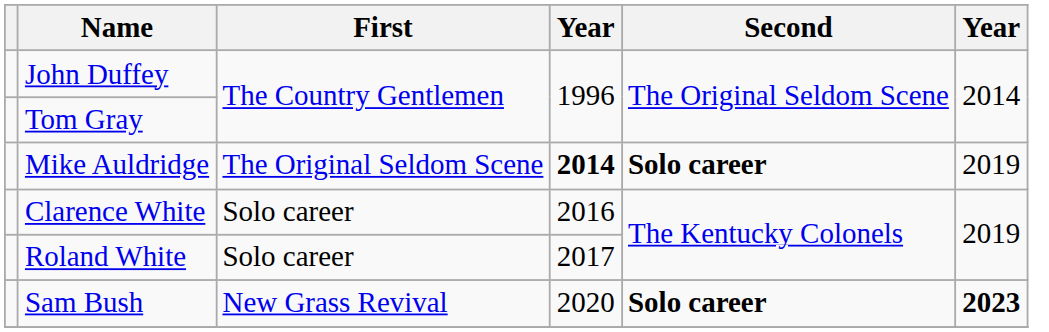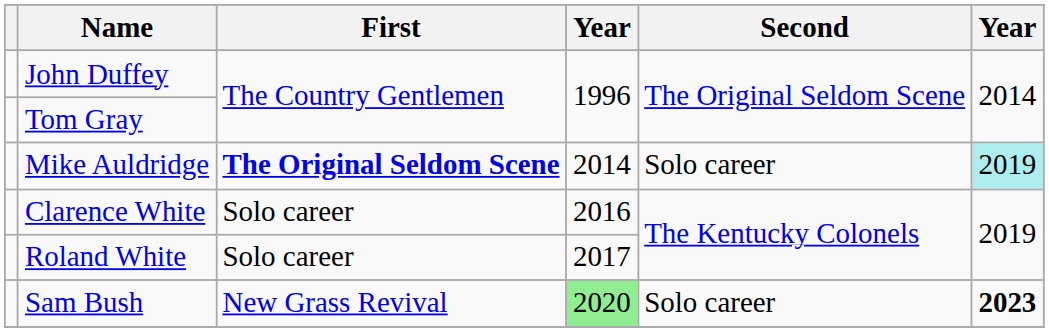(383, 165) normal -> (391, 165) bold
(586, 165) bold -> (602, 165) normal
(697, 165) bold -> (710, 165) normal
(991, 165) no background -> (1007, 165) paleturquoise background
(586, 303) no background -> (602, 303) lightgreen background
(697, 303) bold -> (710, 303) normal
